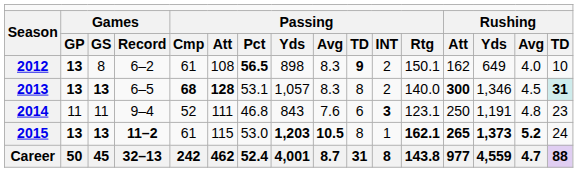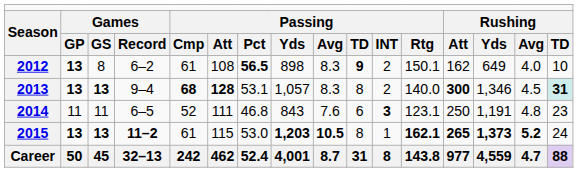(142, 89) 6–5 -> (142, 89) 9–4
(142, 111) 9–4 -> (142, 111) 6–5
